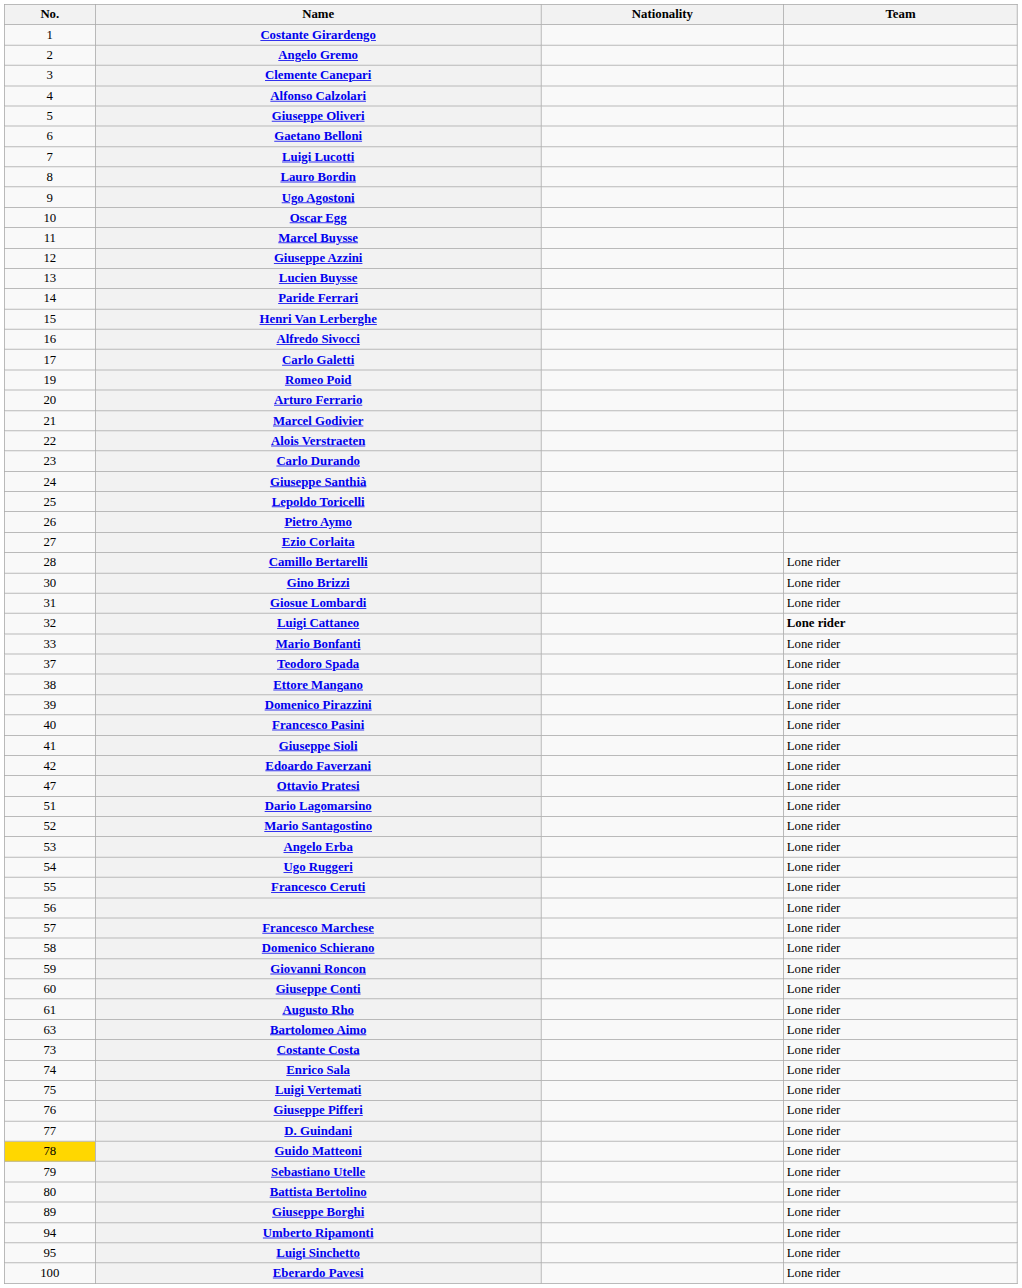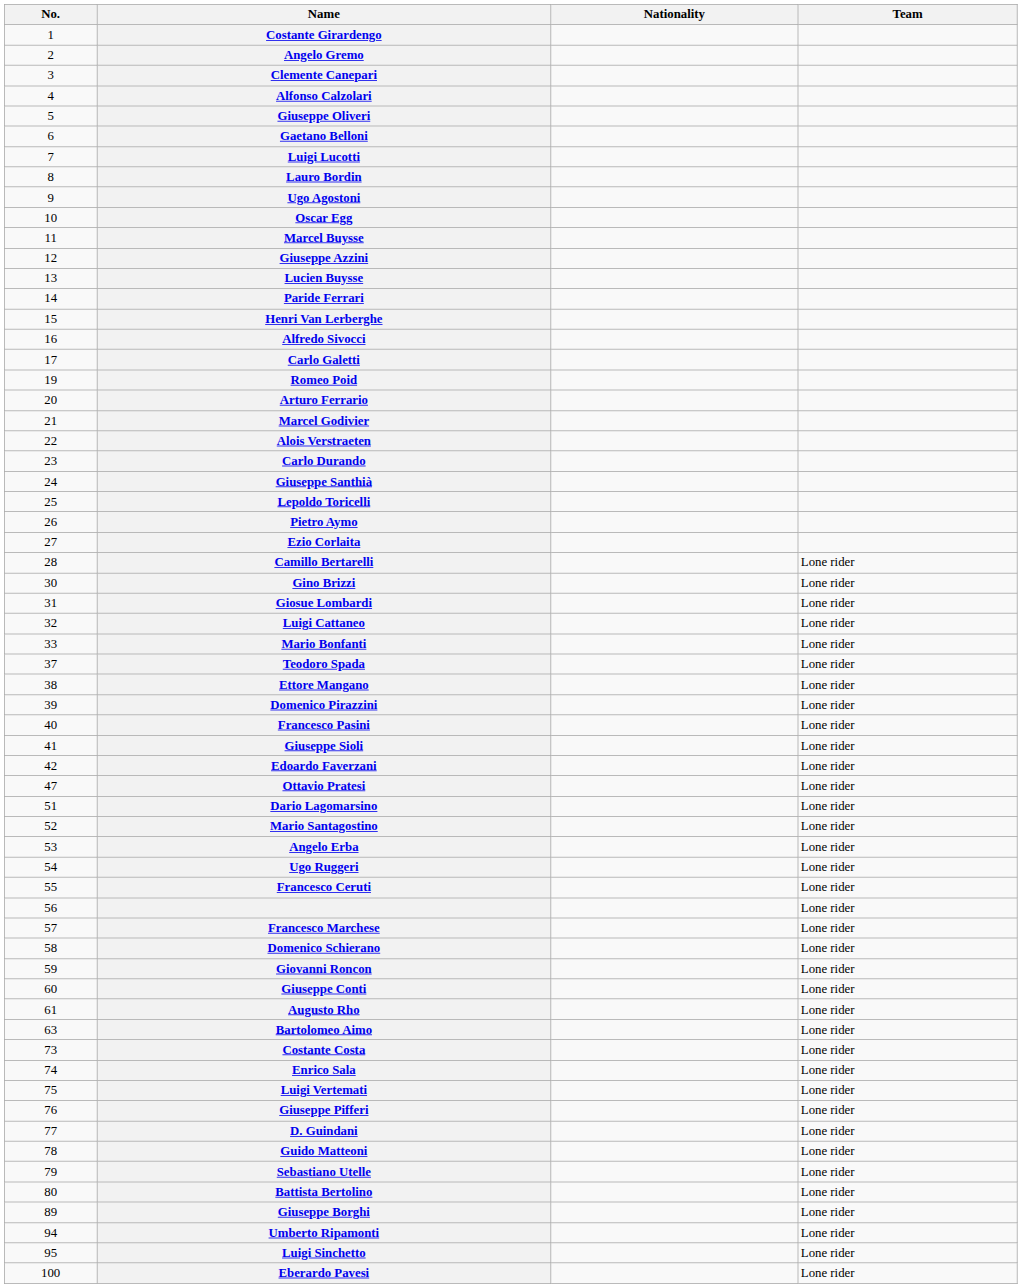(816, 623) bold -> (828, 623) normal
(50, 1151) gold background -> (51, 1151) no background
